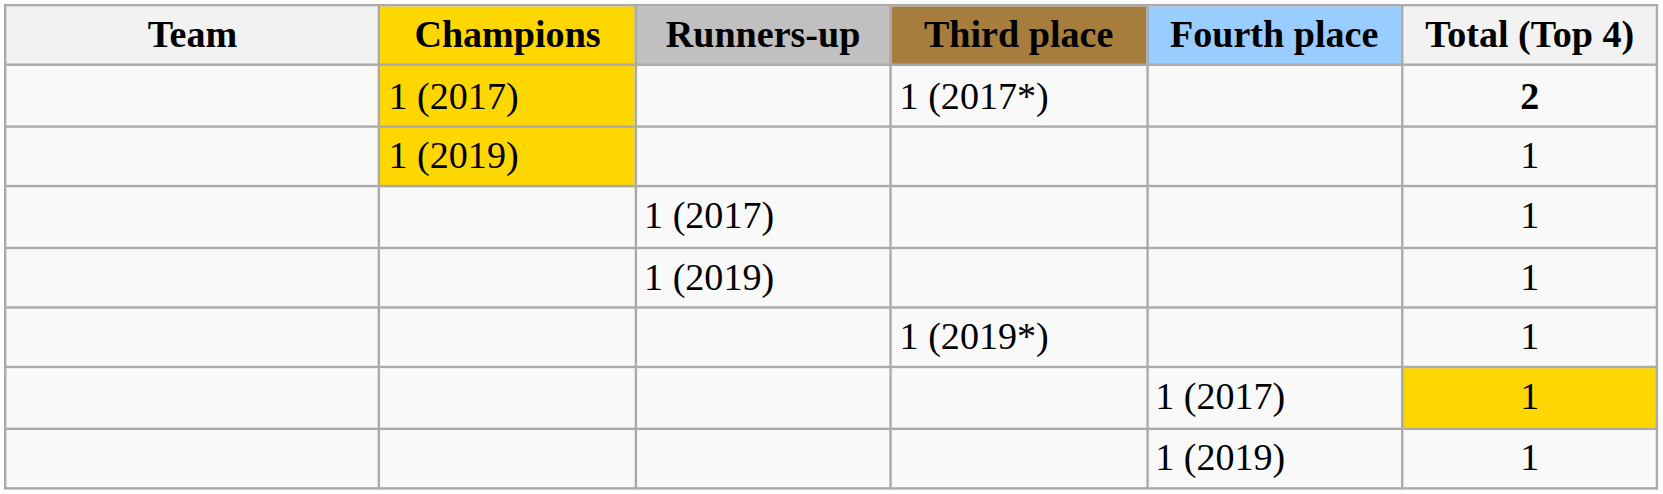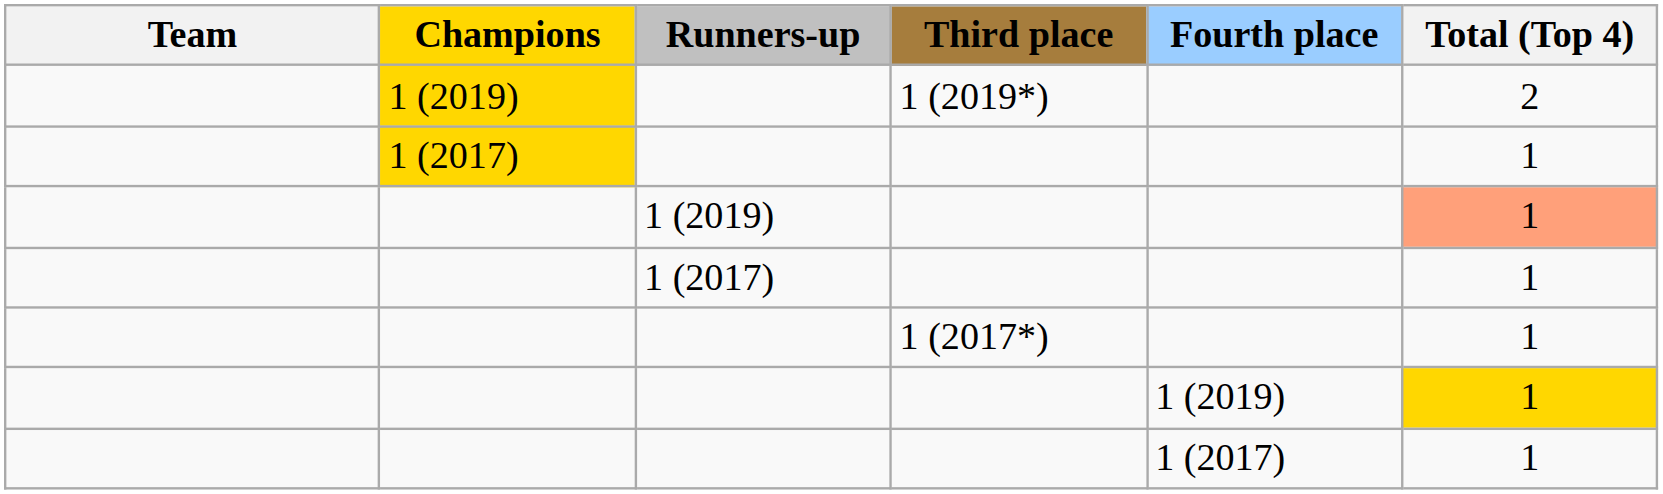(454, 95) 1 (2017) -> (454, 95) 1 (2019)
(974, 95) 1 (2017*) -> (974, 95) 1 (2019*)
(1530, 95) bold -> (1530, 95) normal
(454, 155) 1 (2019) -> (454, 155) 1 (2017)
(709, 215) 1 (2017) -> (709, 215) 1 (2019)
(1530, 215) no background -> (1530, 215) lightsalmon background
(709, 276) 1 (2019) -> (709, 276) 1 (2017)
(974, 336) 1 (2019*) -> (974, 336) 1 (2017*)
(1220, 397) 1 (2017) -> (1220, 397) 1 (2019)
(1220, 457) 1 (2019) -> (1220, 457) 1 (2017)
